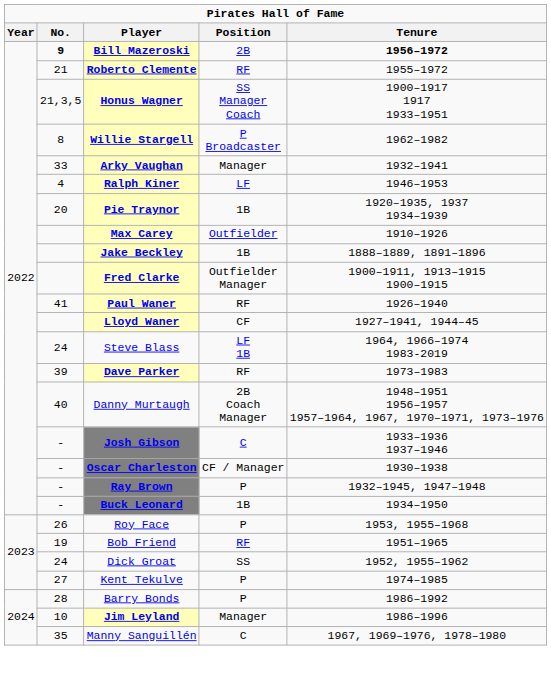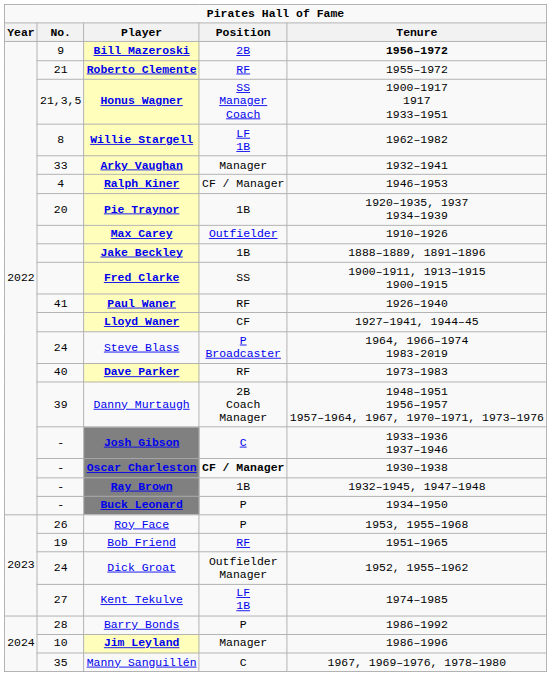(61, 51) bold -> (61, 51) normal
(243, 140) P Broadcaster -> (243, 140) LF 1B
(243, 184) LF -> (243, 184) CF / Manager
(243, 278) Outfielder Manager -> (243, 278) SS
(243, 347) LF 1B -> (243, 347) P Broadcaster
(61, 373) 39 -> (61, 373) 40
(61, 404) 40 -> (61, 404) 39
(243, 468) normal -> (243, 468) bold
(243, 487) P -> (243, 487) 1B
(243, 505) 1B -> (243, 505) P
(243, 561) SS -> (243, 568) Outfielder Manager
(243, 580) P -> (243, 600) LF 1B
